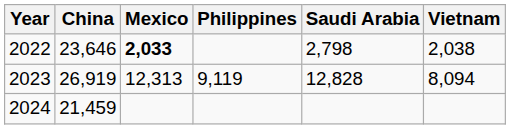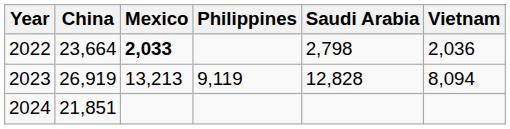(88, 49) 23,646 -> (88, 49) 23,664
(451, 49) 2,038 -> (451, 49) 2,036
(154, 78) 12,313 -> (154, 78) 13,213
(88, 108) 21,459 -> (88, 108) 21,851
